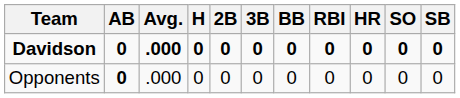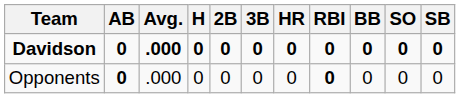columns swapped: (367, 19) <-> (292, 19)
(330, 78) normal -> (330, 78) bold
